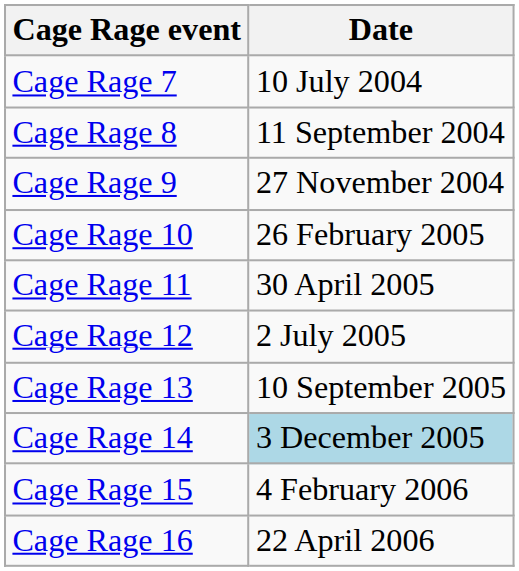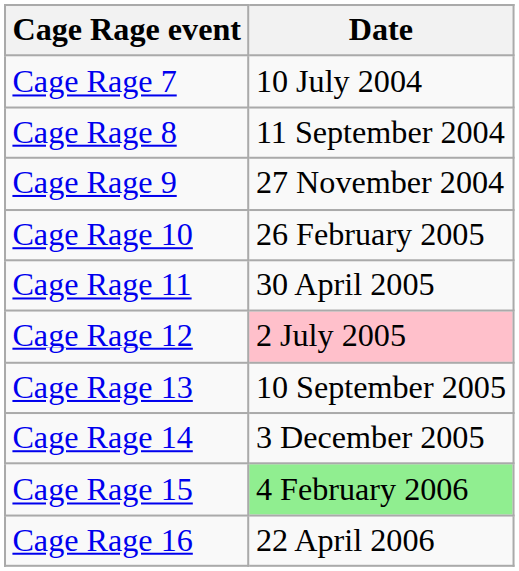(331, 336) no background -> (331, 336) pink background
(370, 438) lightblue background -> (370, 438) no background
(362, 489) no background -> (362, 489) lightgreen background
